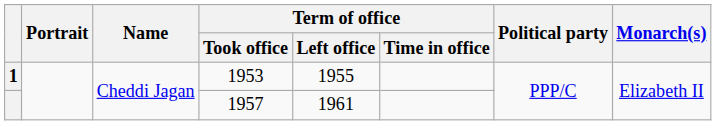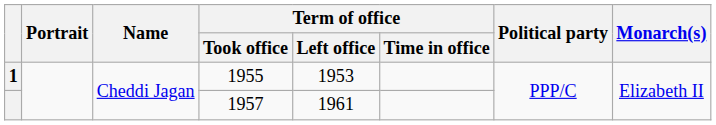(246, 76) 1953 -> (246, 76) 1955
(336, 76) 1955 -> (336, 76) 1953
